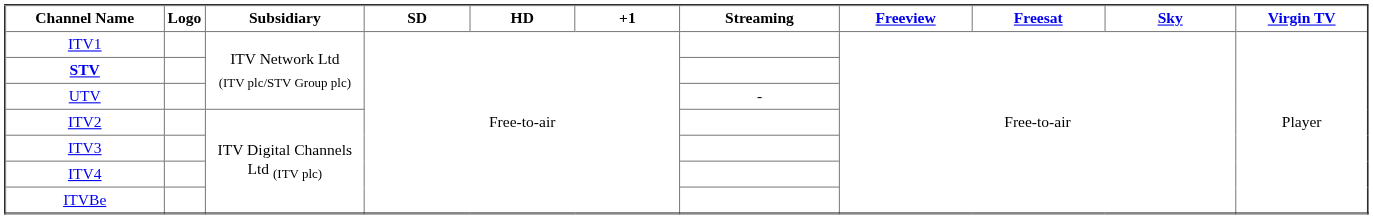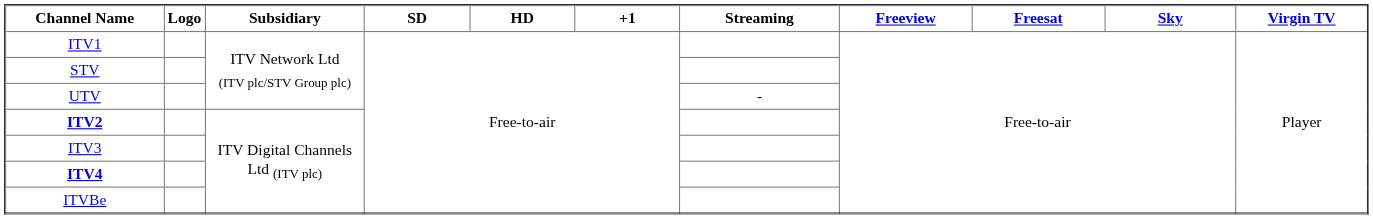(85, 70) bold -> (85, 70) normal
(85, 122) normal -> (85, 122) bold
(85, 174) normal -> (85, 174) bold
